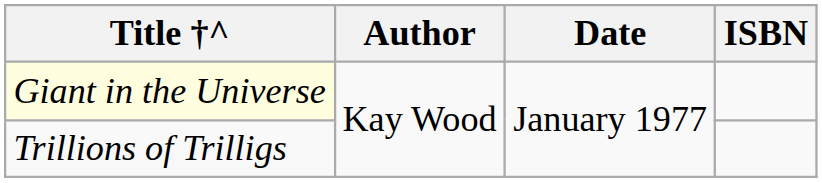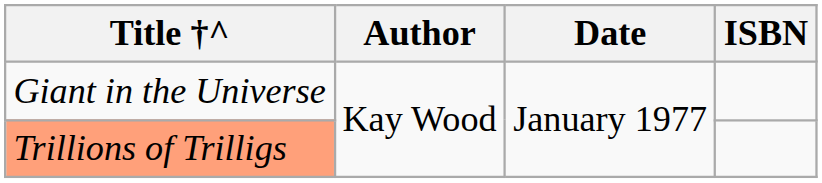(170, 90) lightyellow background -> (170, 90) no background
(150, 147) no background -> (150, 147) lightsalmon background
